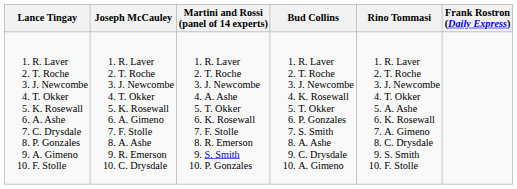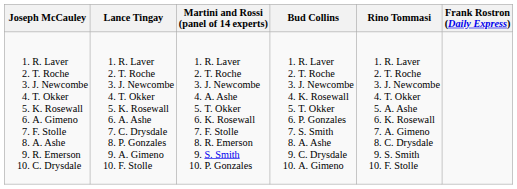columns swapped: (47, 18) <-> (133, 18)
